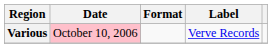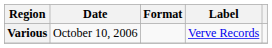(95, 33) pink background -> (95, 33) no background
